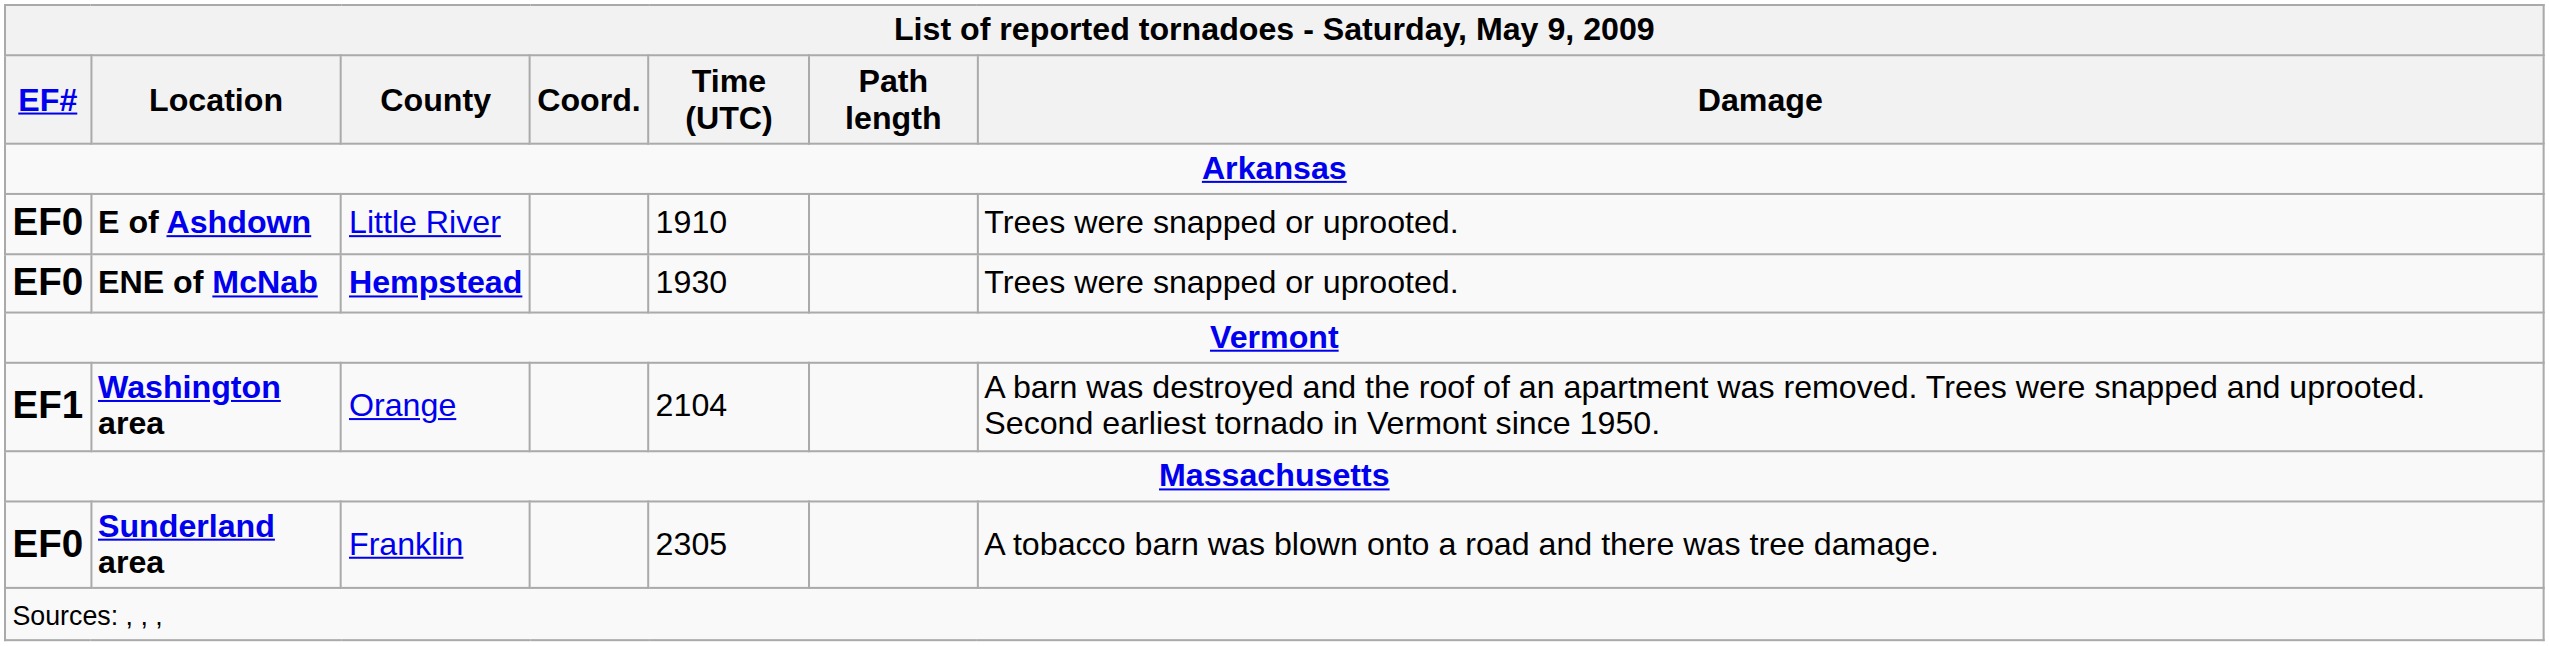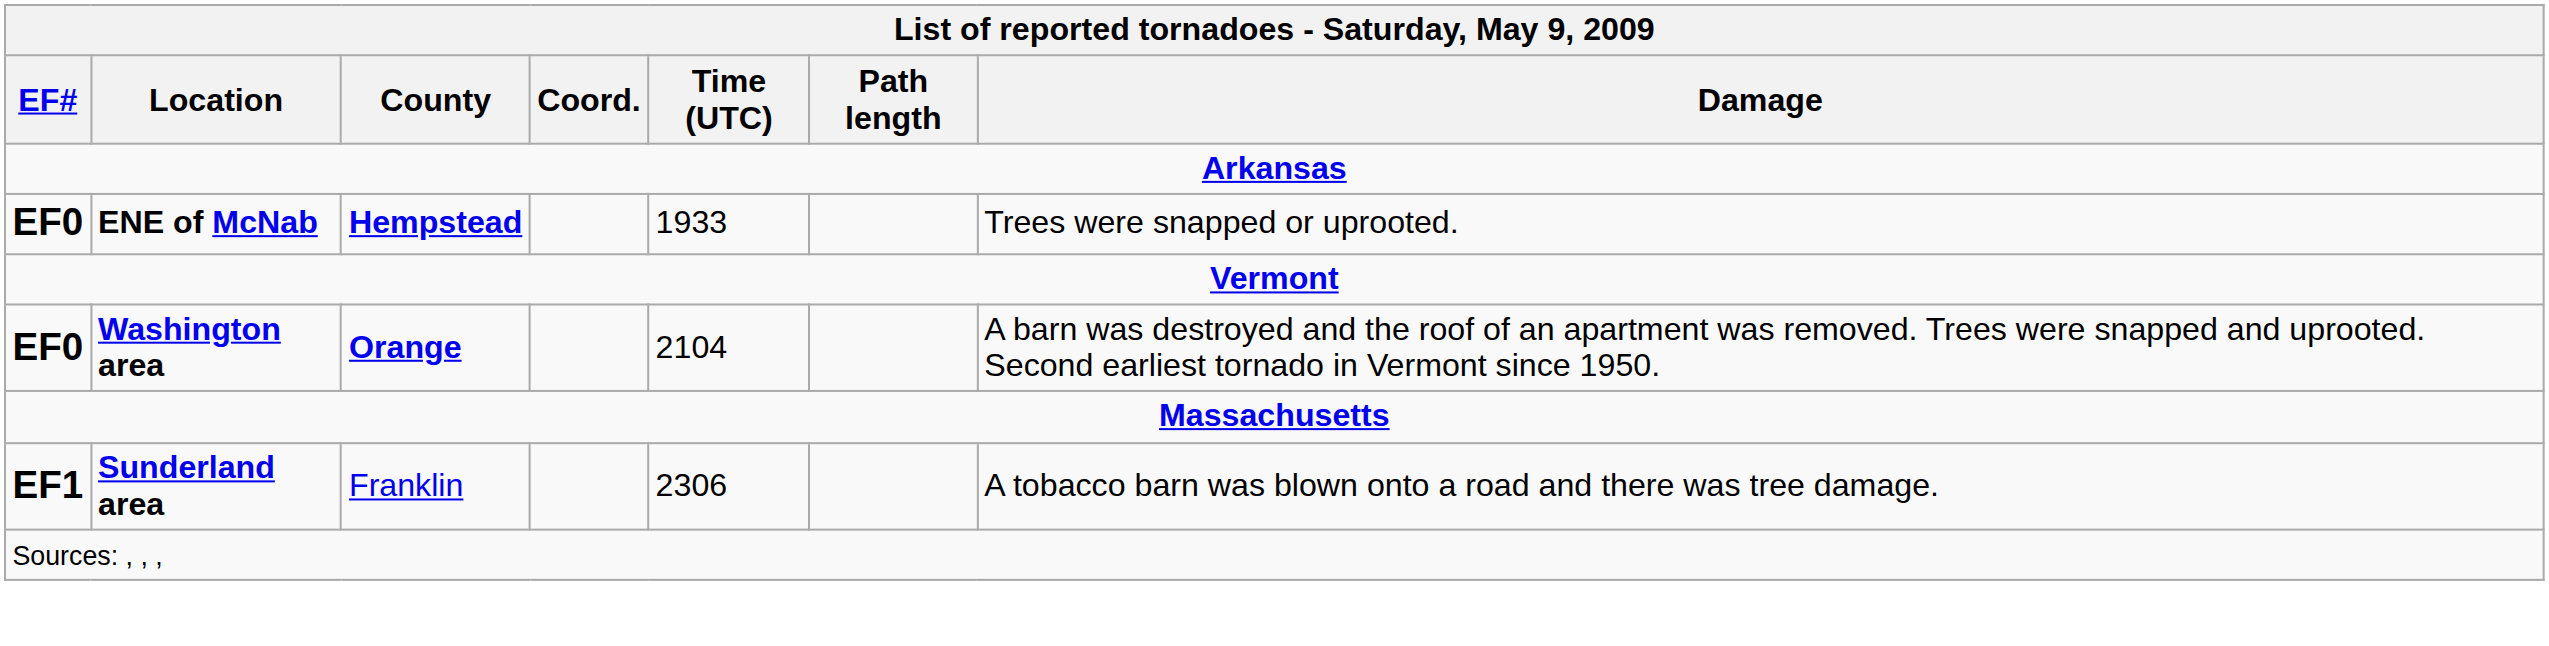- row: (205, 223)
(691, 282) 1930 -> (691, 223) 1933
(48, 406) EF1 -> (48, 347) EF0
(403, 406) normal -> (405, 347) bold
(48, 544) EF0 -> (48, 485) EF1
(691, 544) 2305 -> (691, 485) 2306
